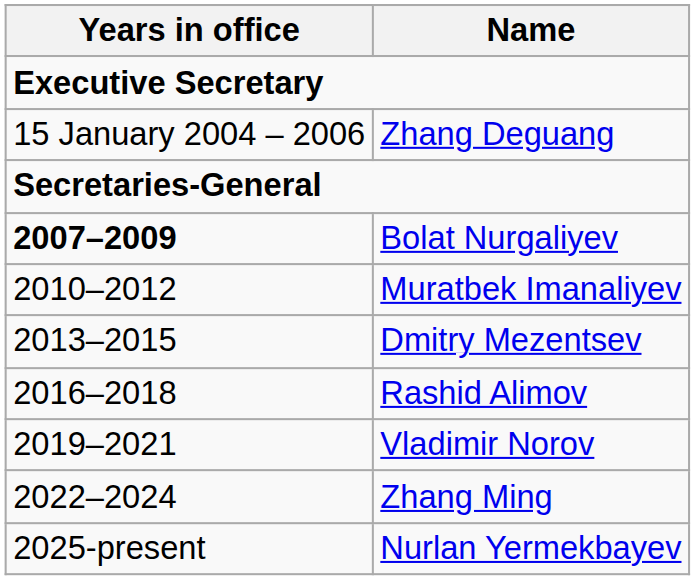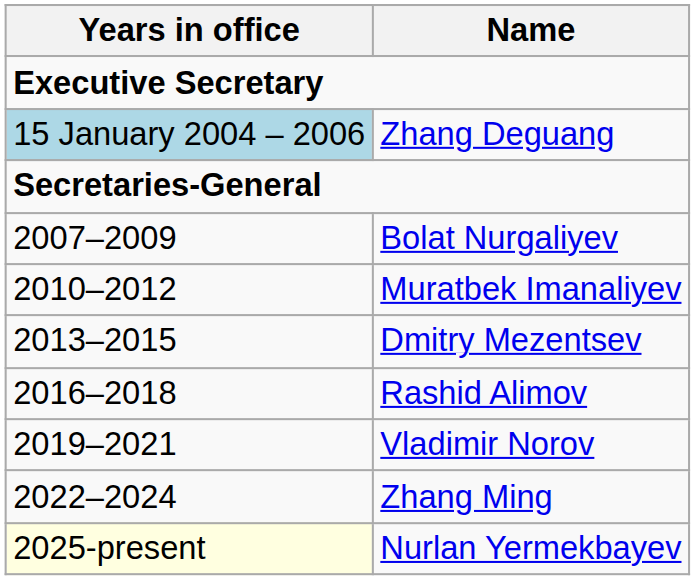(189, 133) no background -> (189, 133) lightblue background
(95, 237) bold -> (95, 237) normal
(109, 548) no background -> (109, 548) lightyellow background
